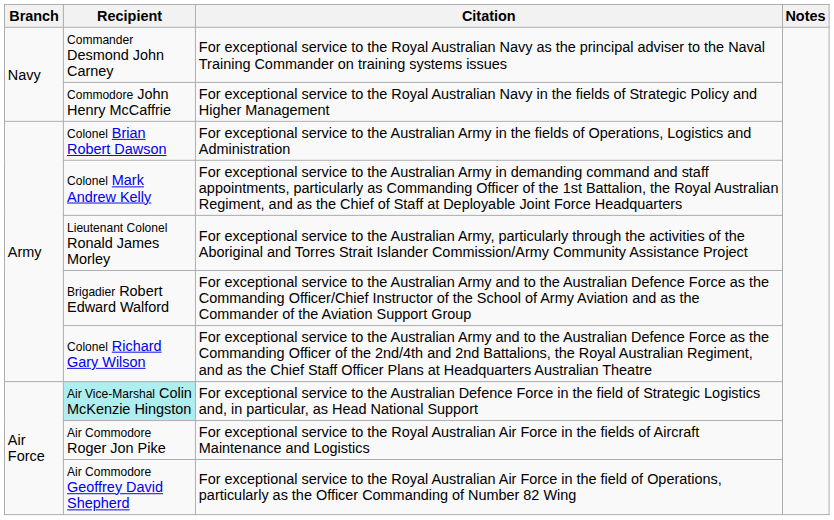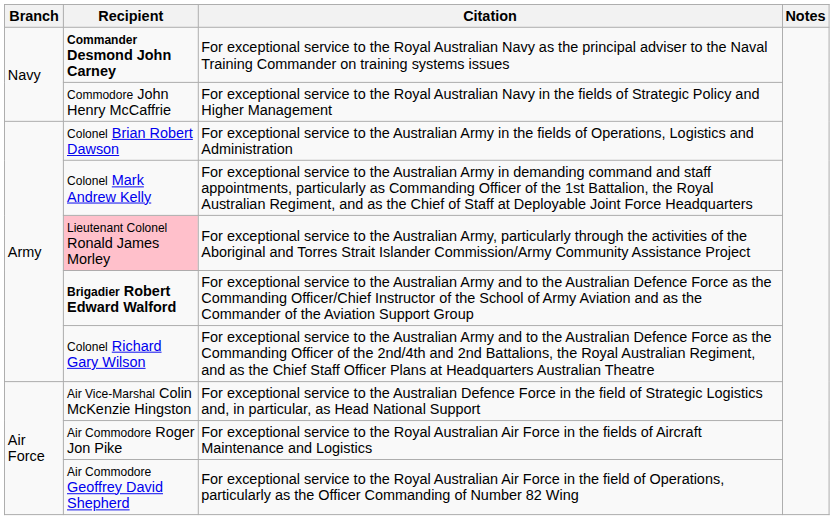(116, 57) normal -> (119, 55) bold
(117, 245) no background -> (117, 245) pink background
(118, 299) normal -> (122, 299) bold
(129, 401) paleturquoise background -> (129, 401) no background
